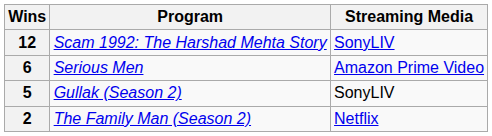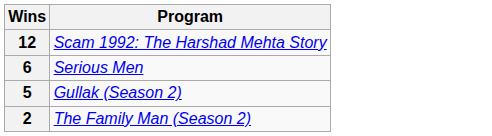- column: (409, 17)
